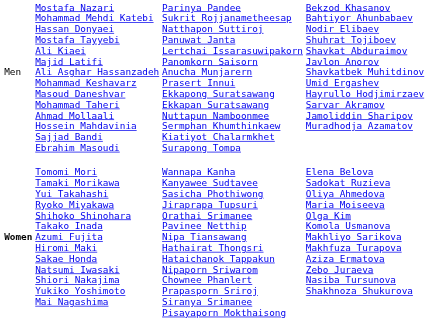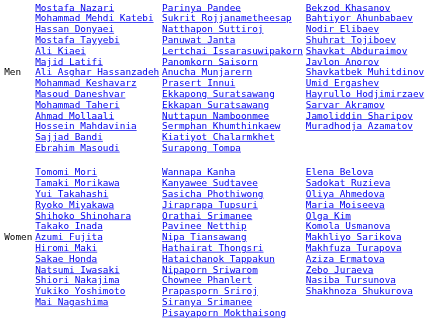(18, 237) bold -> (18, 237) normal
